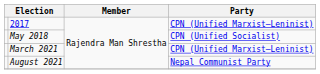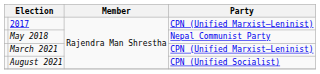(225, 37) CPN (Unified Socialist) -> (220, 37) Nepal Communist Party
(220, 62) Nepal Communist Party -> (225, 62) CPN (Unified Socialist)
